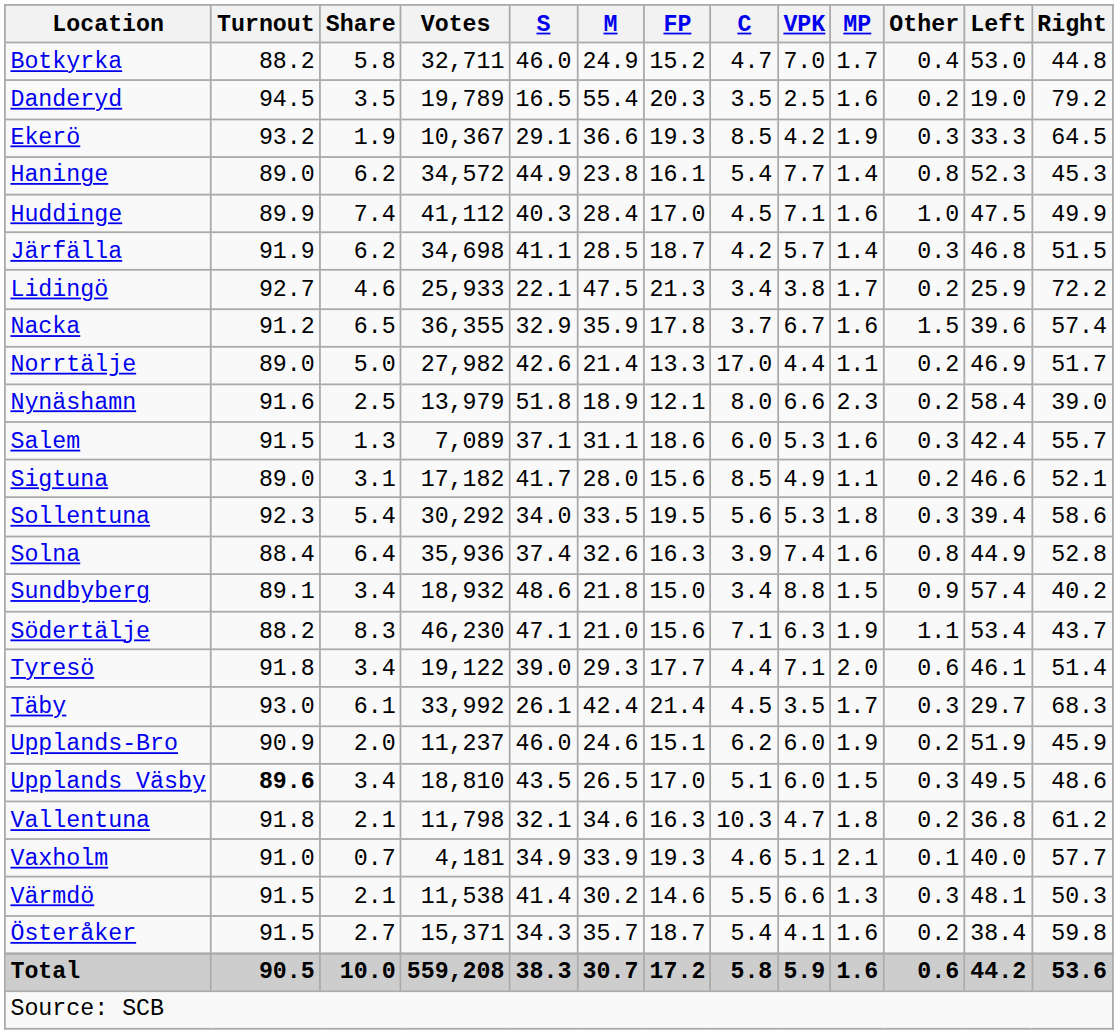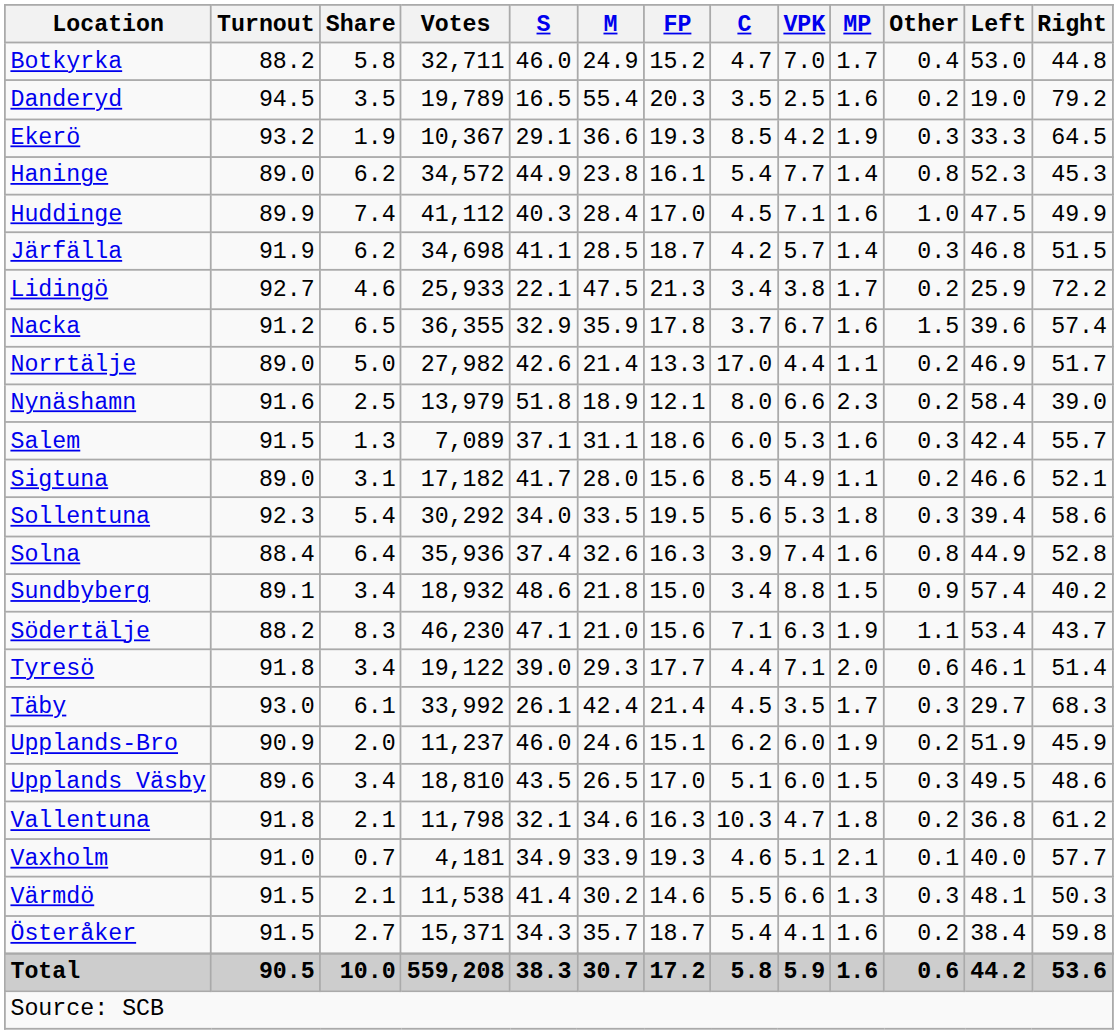(287, 782) bold -> (287, 782) normal
